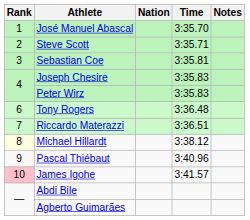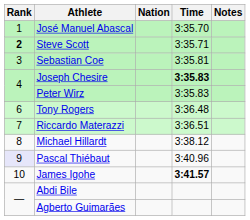(19, 45) normal -> (19, 45) bold
(192, 77) normal -> (192, 77) bold
(19, 142) lightyellow background -> (19, 142) no background
(19, 158) no background -> (19, 158) lavender background
(19, 175) pink background -> (19, 175) no background
(192, 175) normal -> (192, 175) bold
